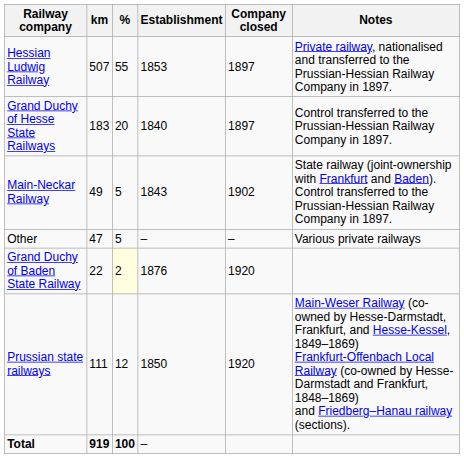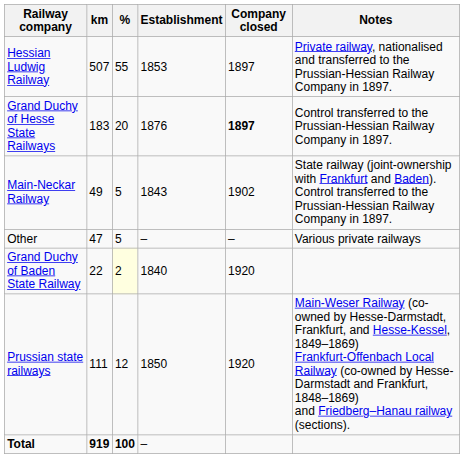(154, 126) 1840 -> (154, 126) 1876
(241, 126) normal -> (241, 126) bold
(154, 271) 1876 -> (154, 271) 1840
